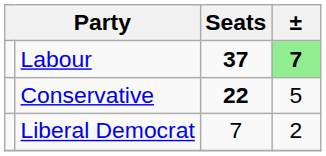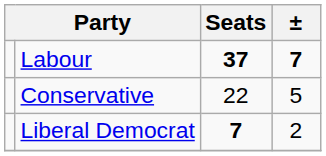(296, 58) lightgreen background -> (296, 58) no background
(236, 95) bold -> (236, 95) normal
(236, 131) normal -> (236, 131) bold
